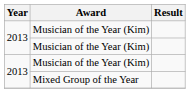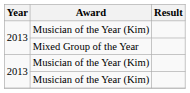(91, 46) Musician of the Year (Kim) -> (86, 46) Mixed Group of the Year
(86, 79) Mixed Group of the Year -> (91, 79) Musician of the Year (Kim)
